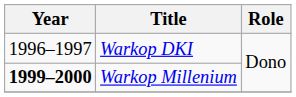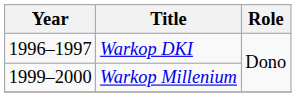(50, 77) bold -> (50, 77) normal
